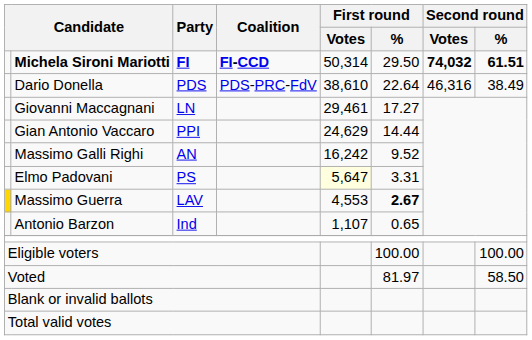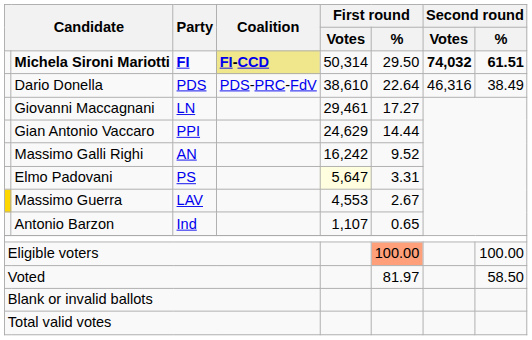(244, 62) no background -> (244, 62) khaki background
(405, 200) bold -> (405, 200) normal
(397, 253) no background -> (397, 253) lightsalmon background
